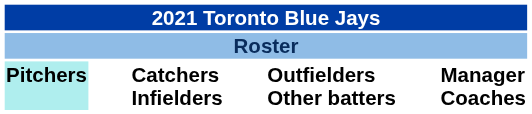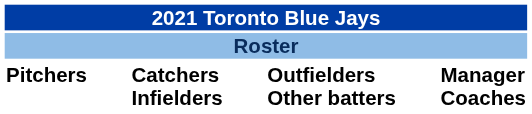(47, 74) paleturquoise background -> (47, 74) no background
